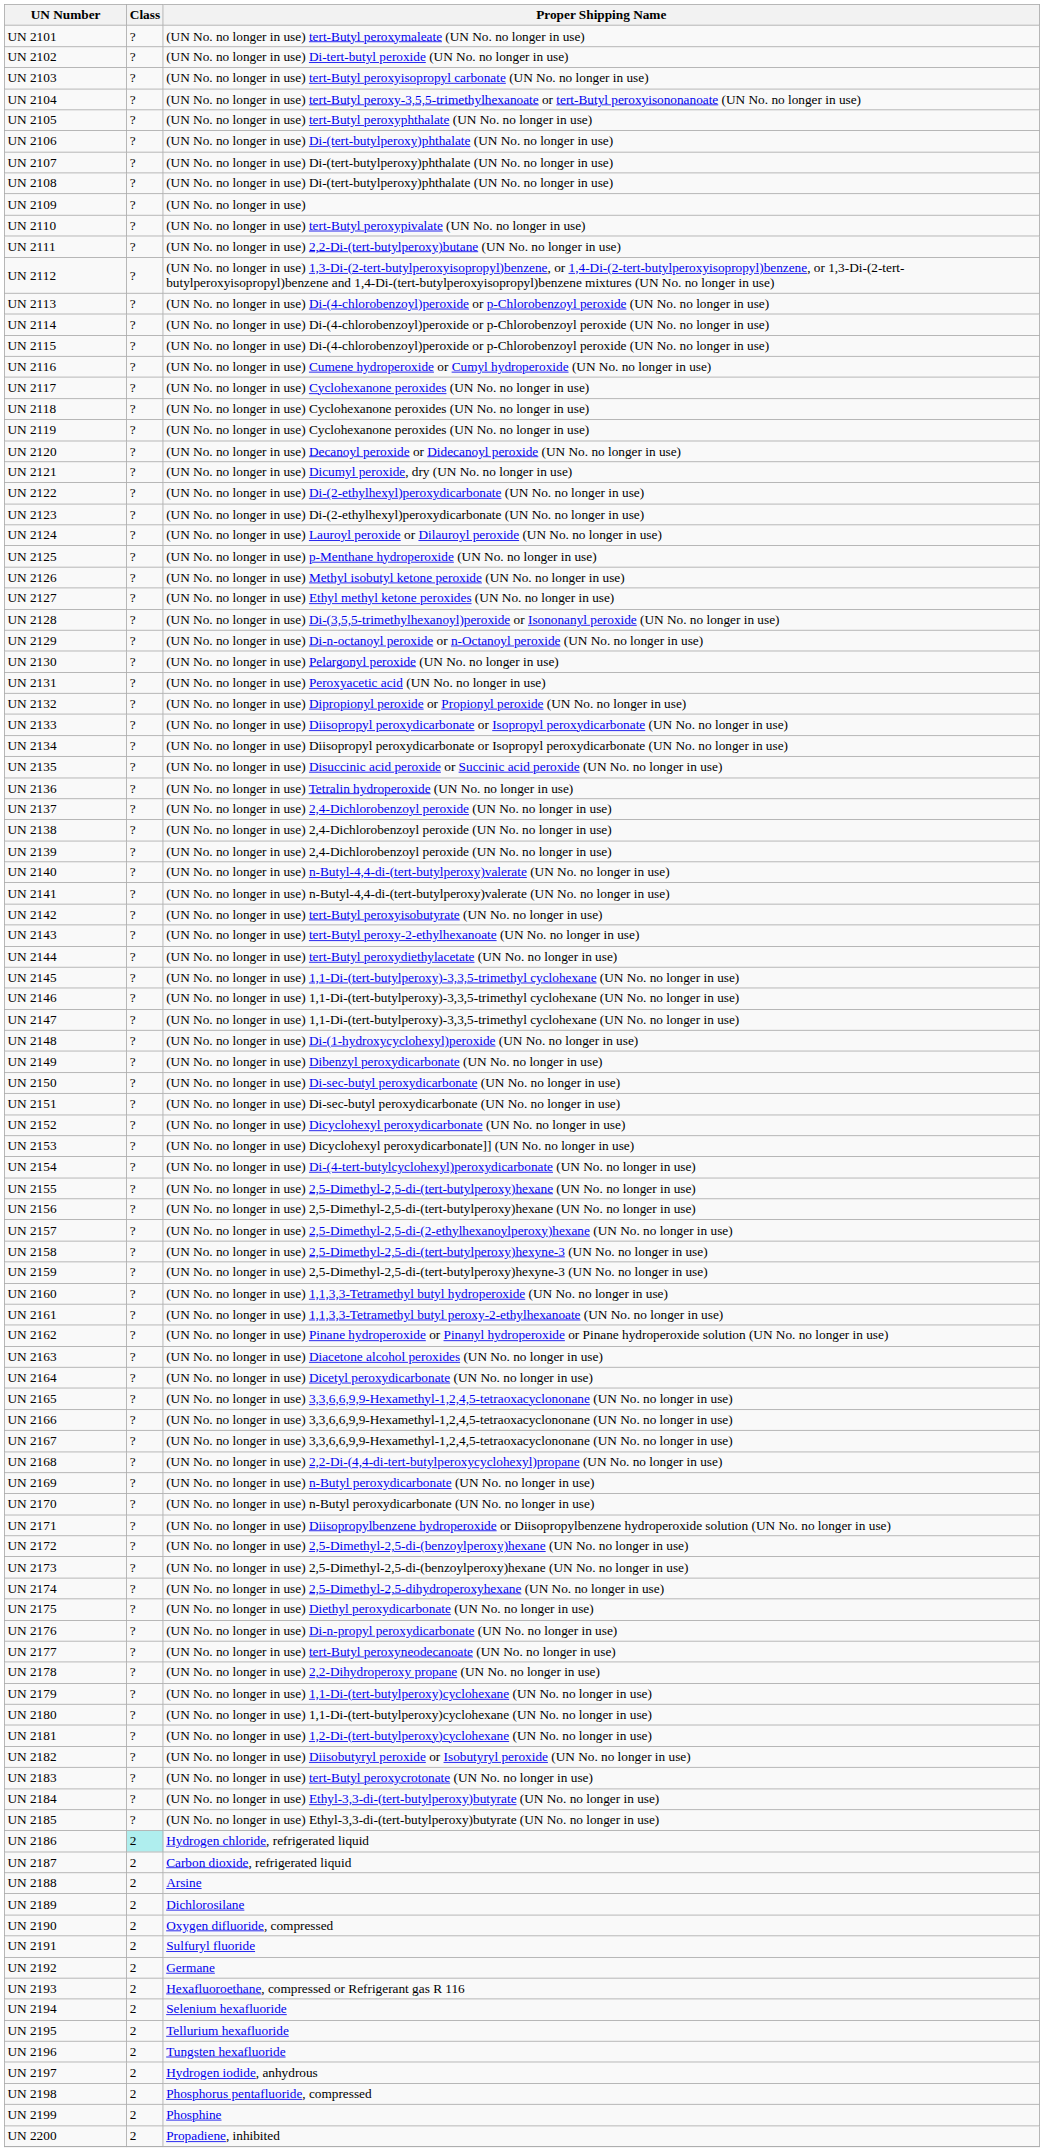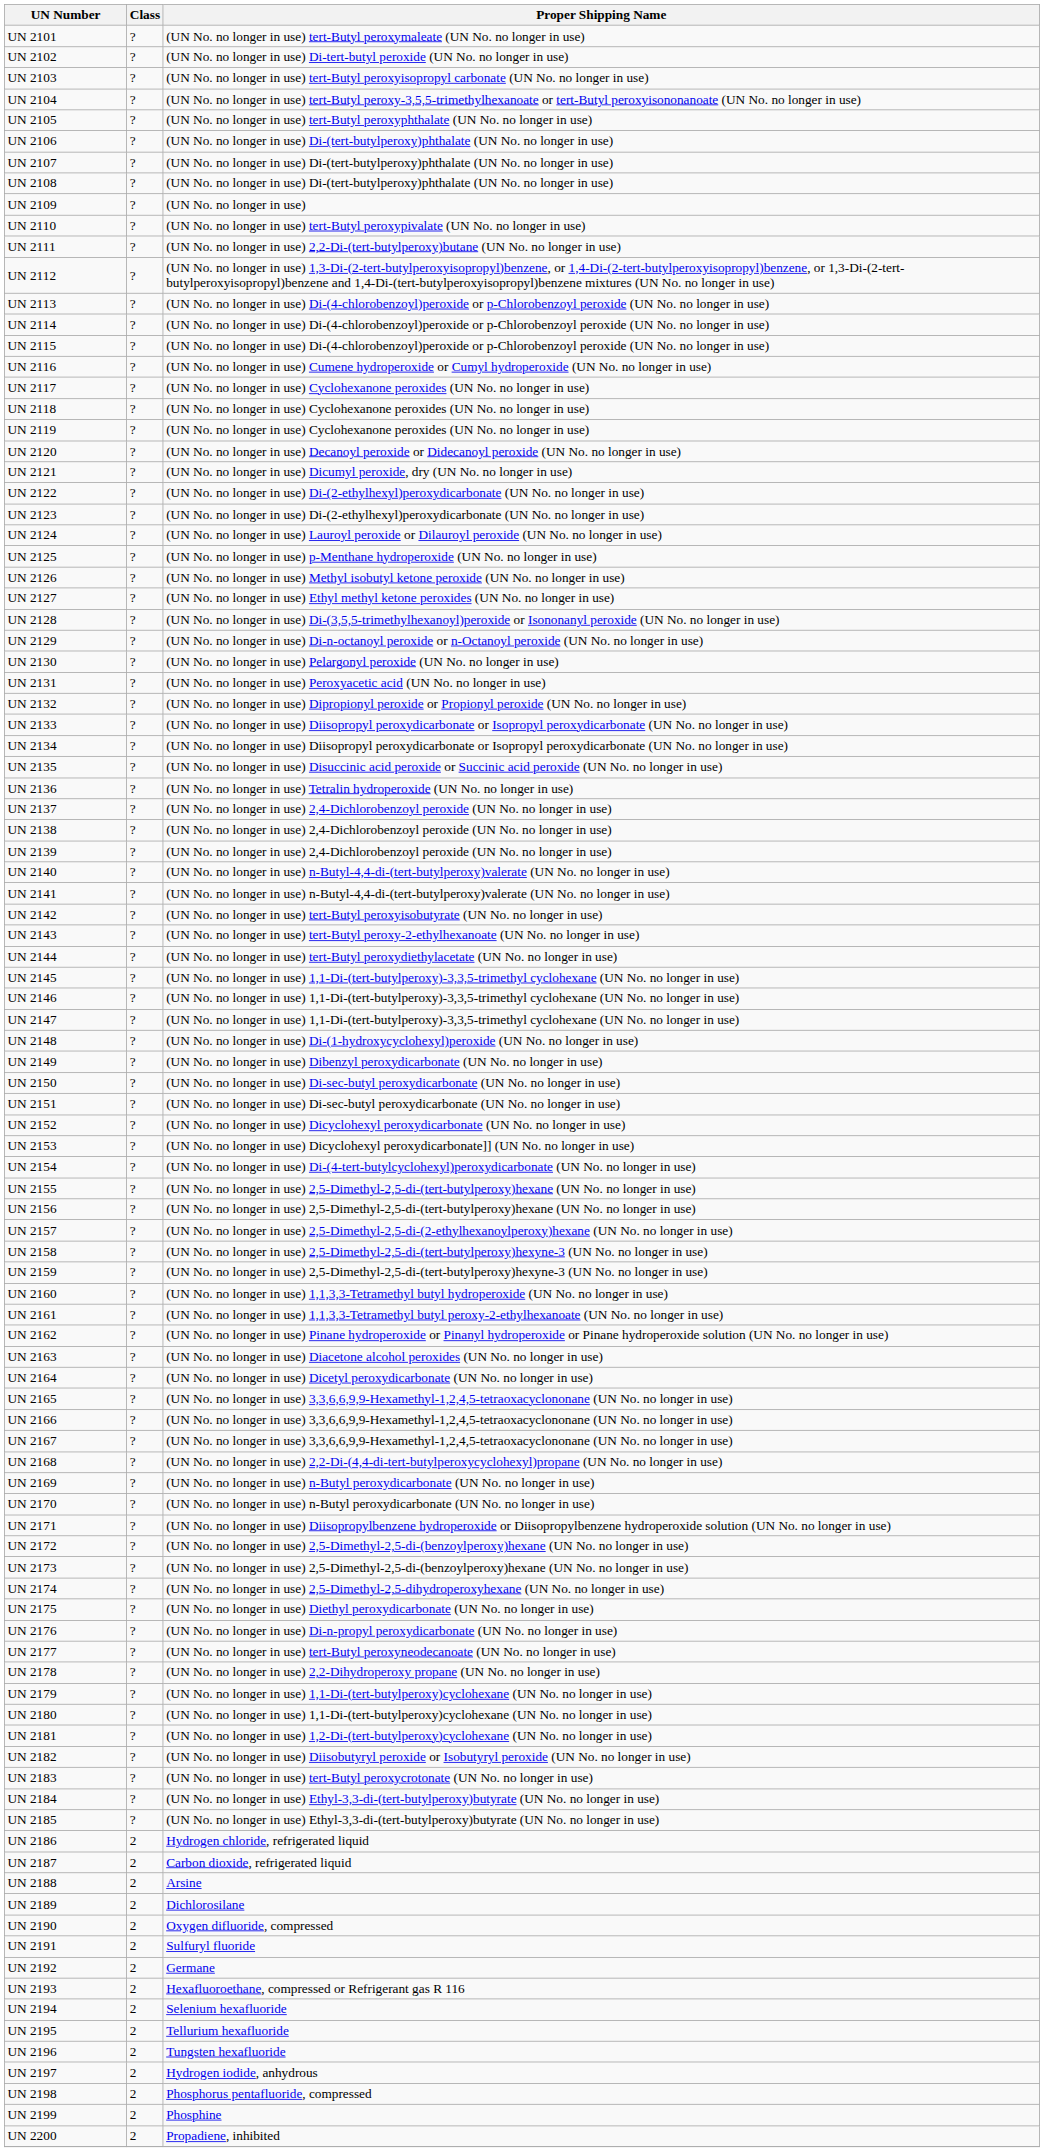(133, 1841) paleturquoise background -> (133, 1841) no background
